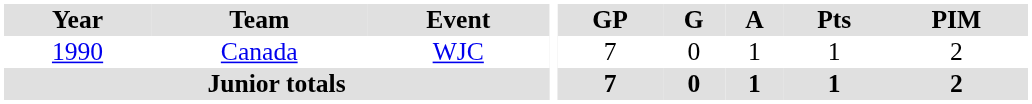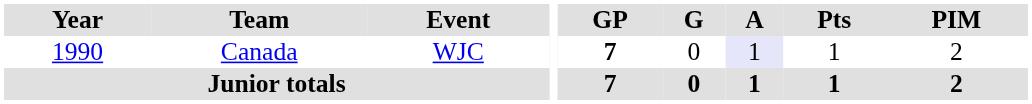(610, 51) normal -> (610, 51) bold
(754, 51) no background -> (754, 51) lavender background
